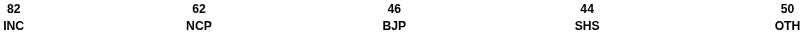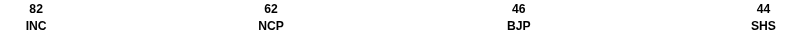- column: (787, 9)
